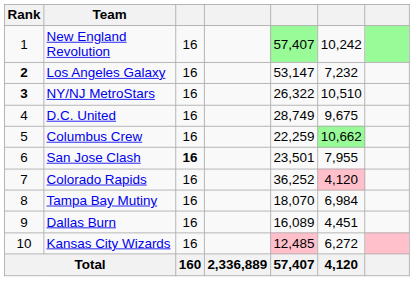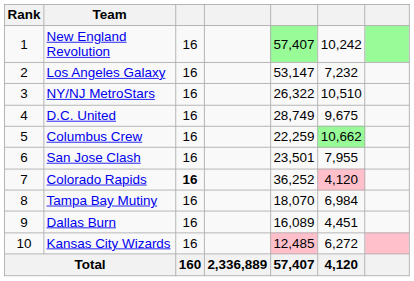(24, 72) bold -> (24, 72) normal
(24, 94) bold -> (24, 94) normal
(190, 158) bold -> (190, 158) normal
(190, 179) normal -> (190, 179) bold
